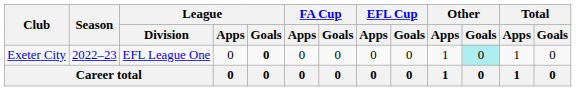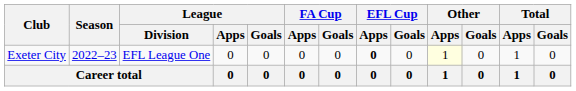(266, 55) bold -> (266, 55) normal
(374, 55) normal -> (374, 55) bold
(445, 55) no background -> (445, 55) lightyellow background
(481, 55) paleturquoise background -> (481, 55) no background
